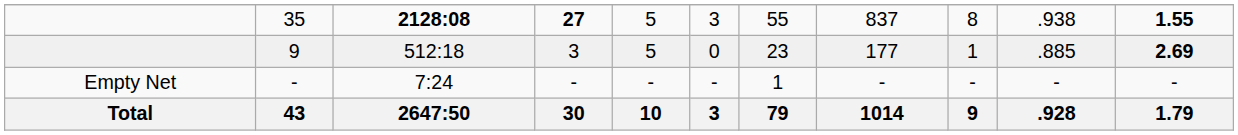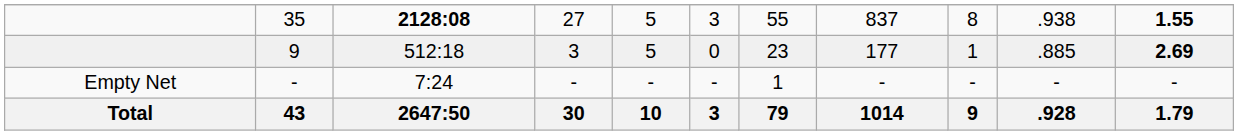(574, 20) bold -> (574, 20) normal
